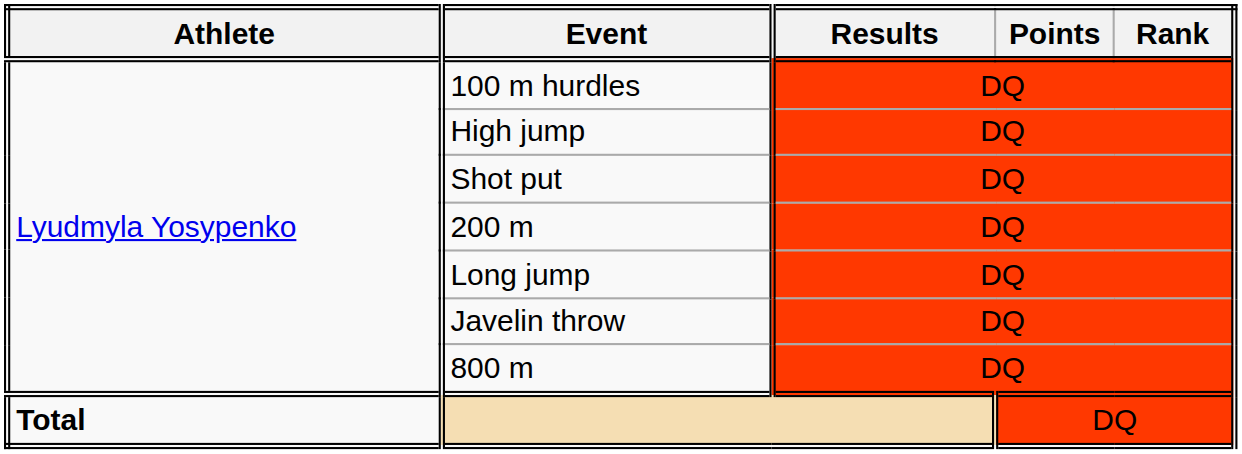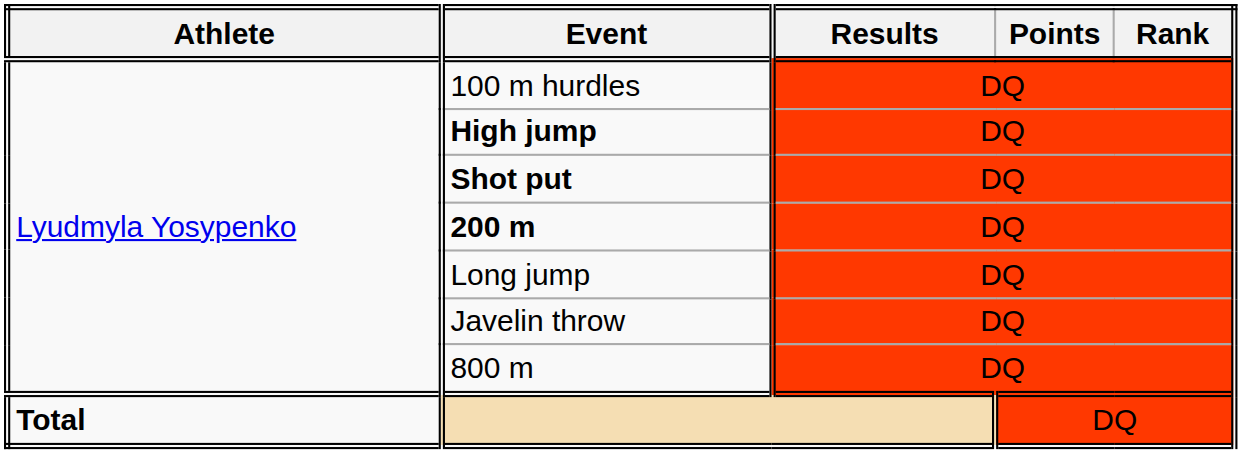(518, 132) normal -> (524, 132) bold
(506, 179) normal -> (511, 179) bold
(492, 227) normal -> (493, 227) bold
